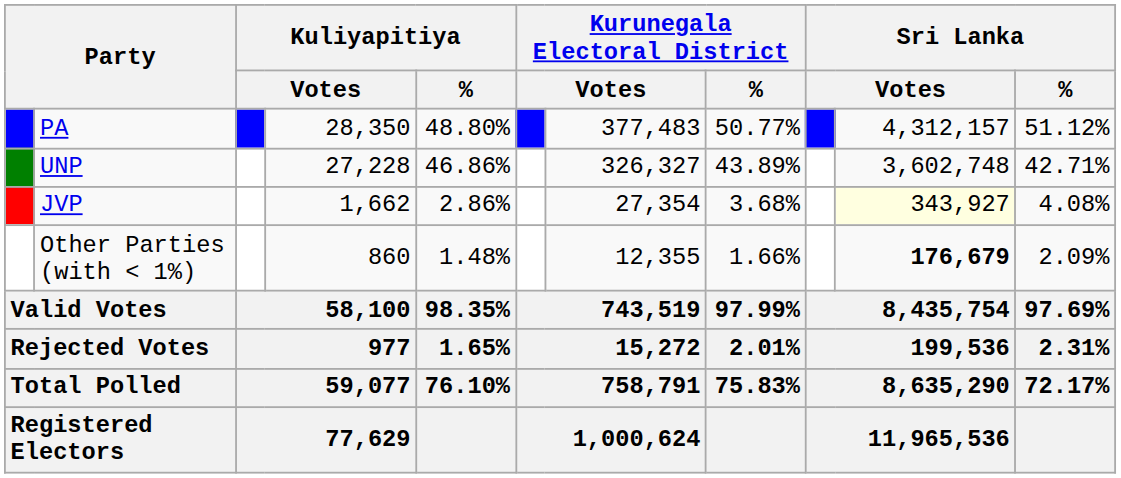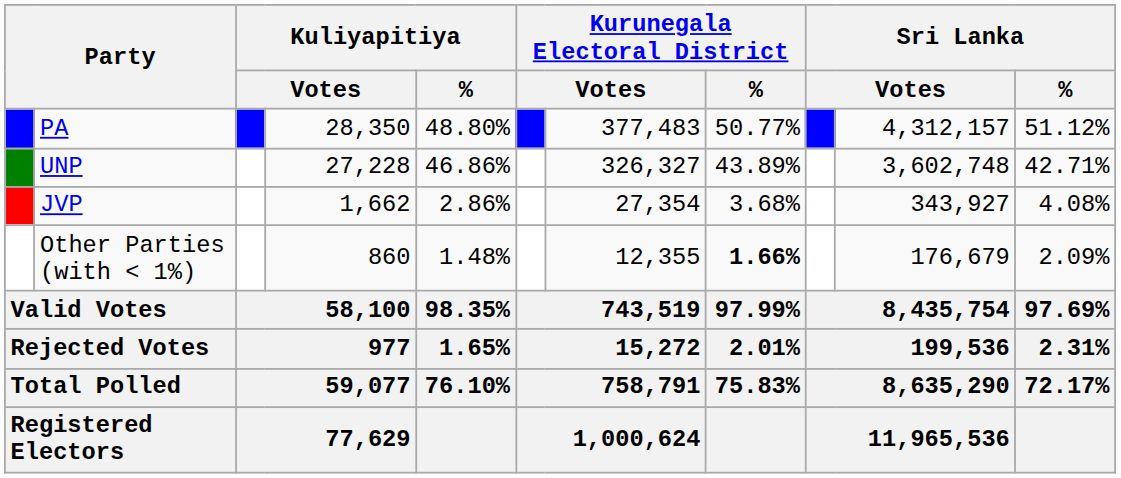(960, 206) lightyellow background -> (960, 206) no background
(765, 258) normal -> (765, 258) bold
(960, 258) bold -> (960, 258) normal
